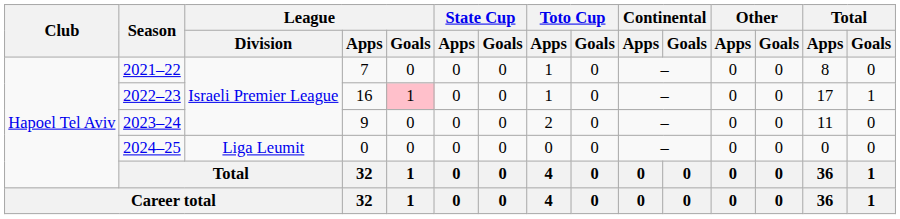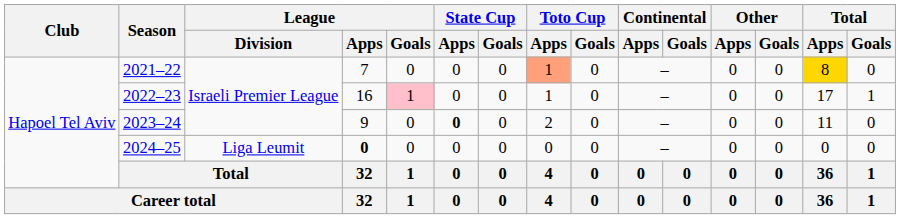(549, 69) no background -> (549, 69) lightsalmon background
(825, 69) no background -> (825, 69) gold background
(456, 122) normal -> (456, 122) bold
(364, 148) normal -> (364, 148) bold
